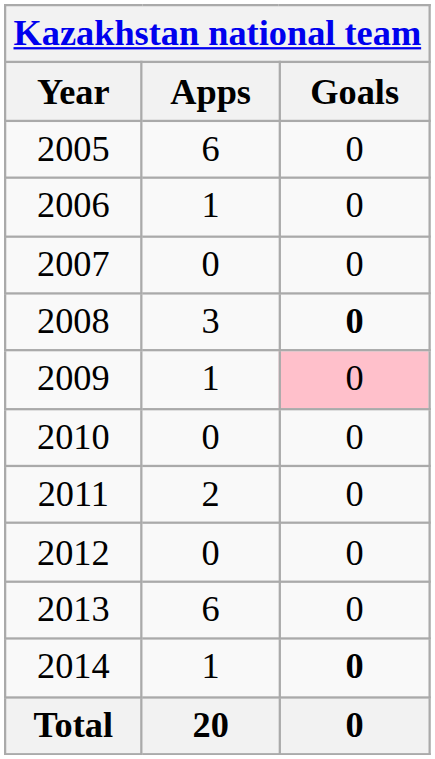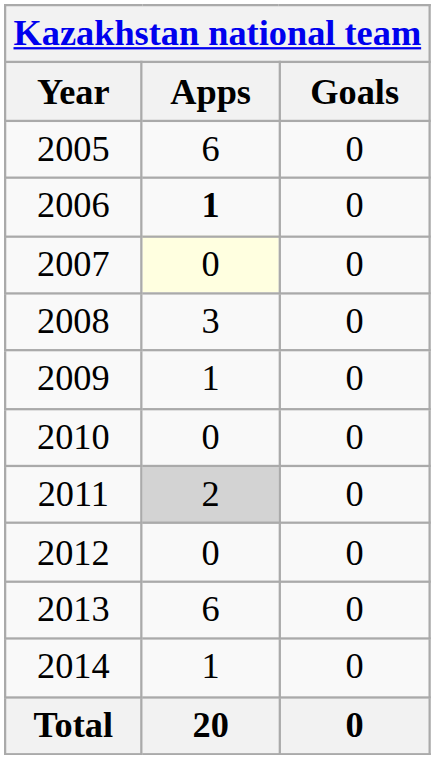(211, 206) normal -> (211, 206) bold
(211, 263) no background -> (211, 263) lightyellow background
(355, 321) bold -> (355, 321) normal
(355, 378) pink background -> (355, 378) no background
(211, 494) no background -> (211, 494) lightgrey background
(355, 666) bold -> (355, 666) normal
